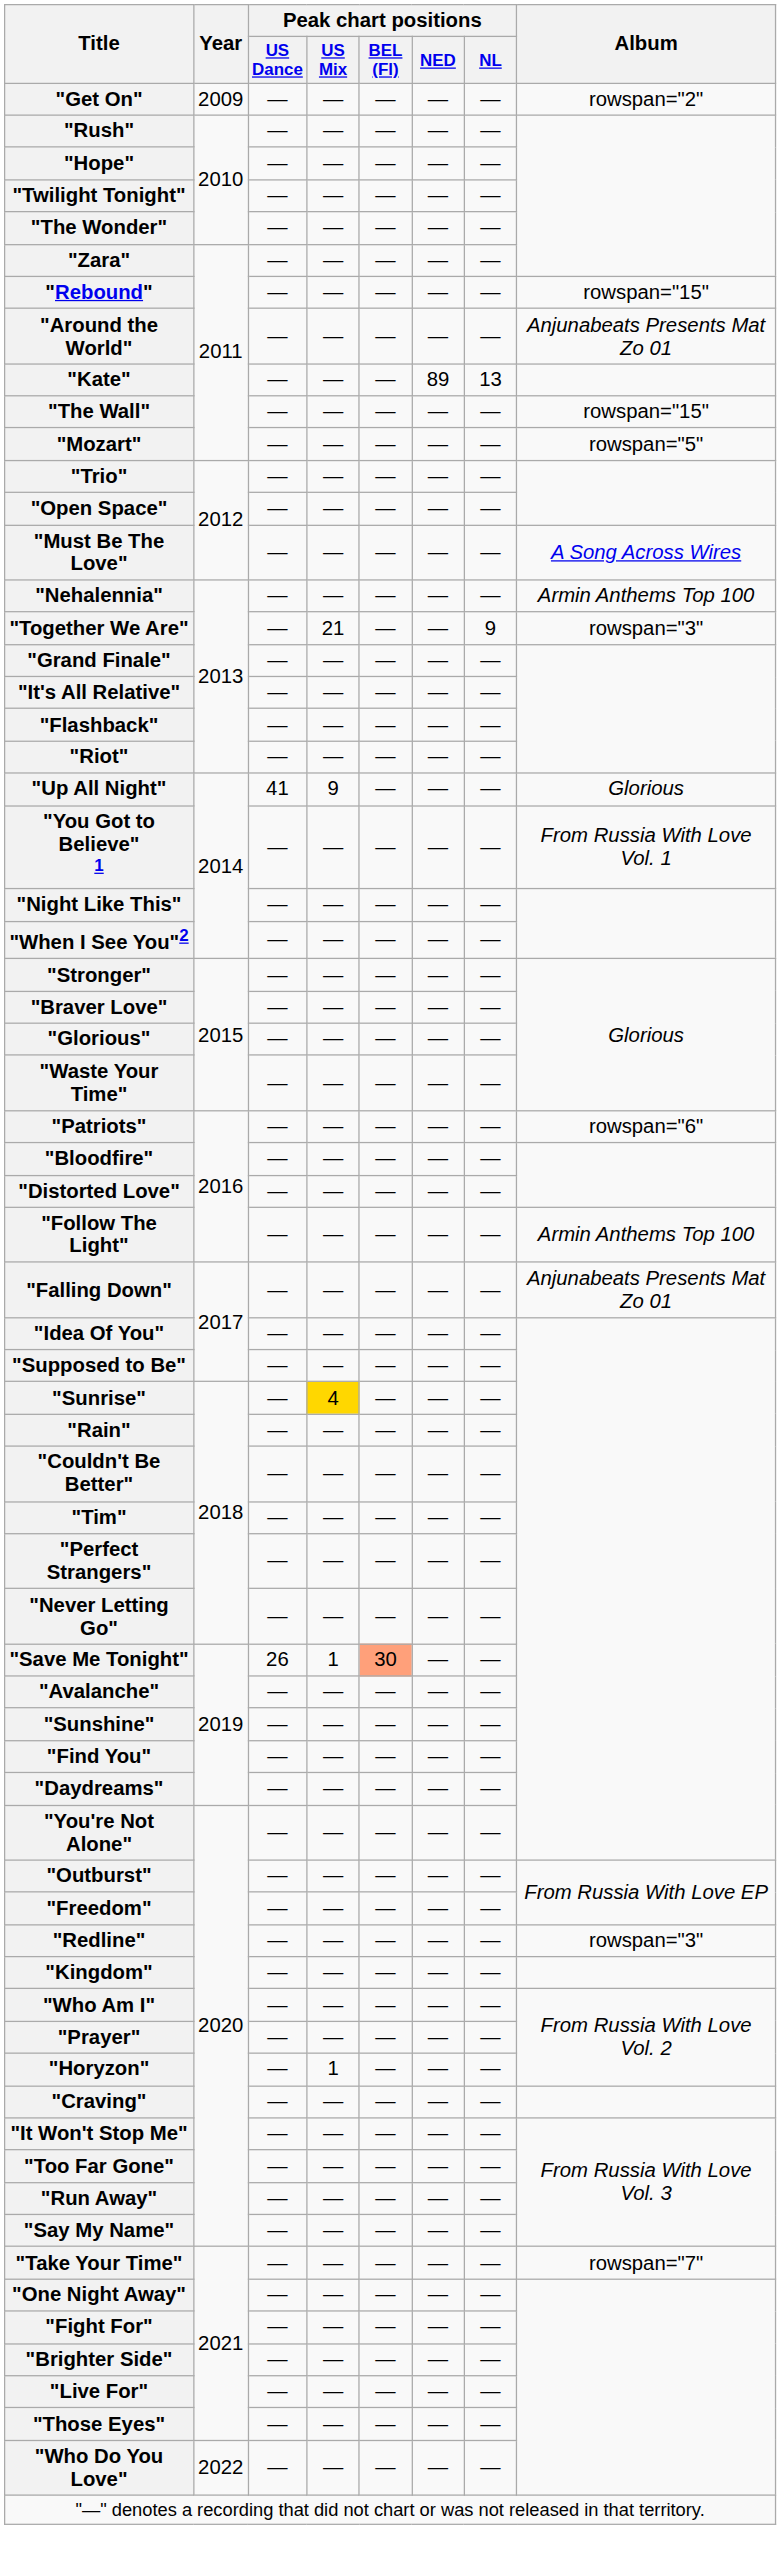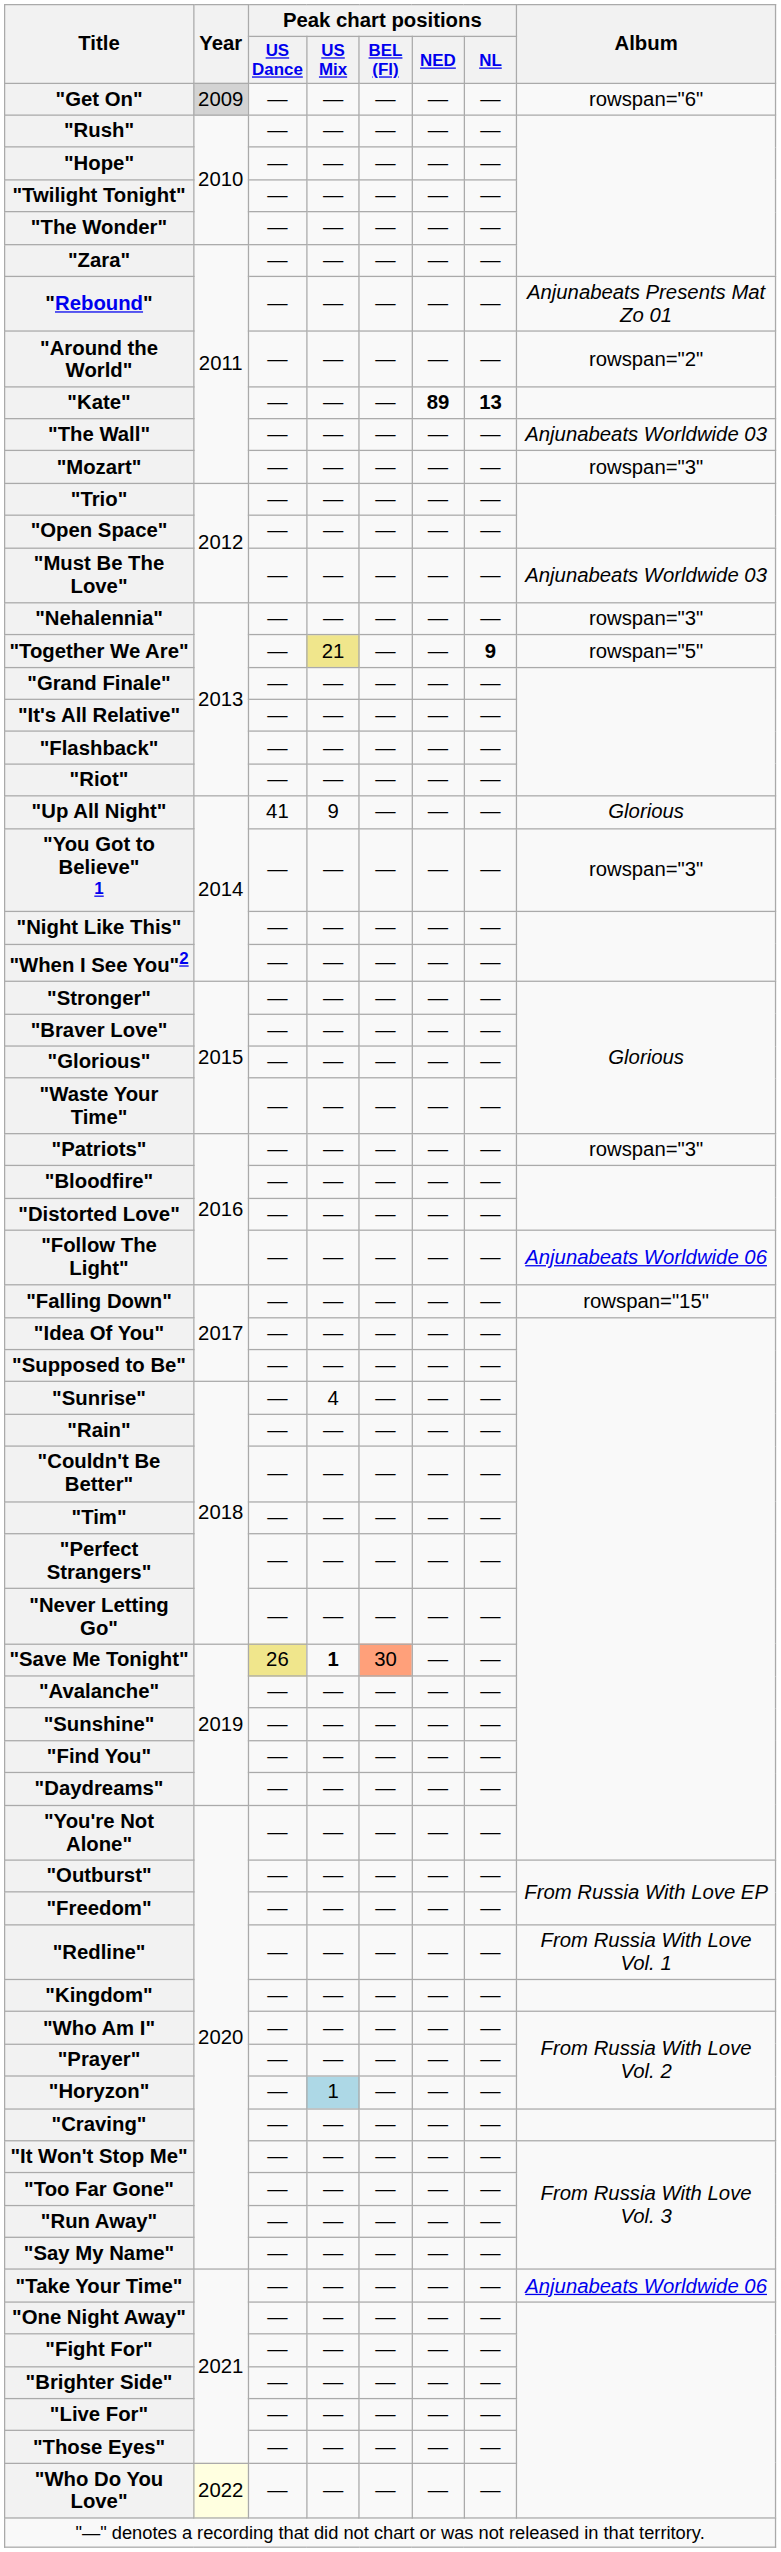(221, 98) no background -> (221, 98) lightgrey background
(646, 98) rowspan="2" -> (646, 98) rowspan="6"
(646, 292) rowspan="15" -> (646, 303) Anjunabeats Presents Mat Zo 01
(646, 335) Anjunabeats Presents Mat Zo 01 -> (646, 358) rowspan="2"
(438, 379) normal -> (438, 402) bold
(490, 379) normal -> (490, 402) bold
(646, 411) rowspan="15" -> (646, 434) Anjunabeats Worldwide 03
(646, 444) rowspan="5" -> (646, 466) rowspan="3"
(646, 552) A Song Across Wires -> (646, 575) Anjunabeats Worldwide 03
(646, 595) Armin Anthems Top 100 -> (646, 618) rowspan="3"
(333, 628) no background -> (333, 650) khaki background
(490, 628) normal -> (490, 650) bold
(646, 628) rowspan="3" -> (646, 650) rowspan="5"
(646, 847) From Russia With Love Vol. 1 -> (646, 869) rowspan="3"
(646, 1126) rowspan="6" -> (646, 1149) rowspan="3"
(646, 1234) Armin Anthems Top 100 -> (646, 1257) Anjunabeats Worldwide 06
(646, 1289) Anjunabeats Presents Mat Zo 01 -> (646, 1301) rowspan="15"
(333, 1397) gold background -> (333, 1397) no background
(277, 1659) no background -> (277, 1659) khaki background
(333, 1659) normal -> (333, 1659) bold
(646, 1940) rowspan="3" -> (646, 1951) From Russia With Love Vol. 1
(333, 2069) no background -> (333, 2092) lightblue background
(646, 2262) rowspan="7" -> (646, 2285) Anjunabeats Worldwide 06
(221, 2467) no background -> (221, 2490) lightyellow background
